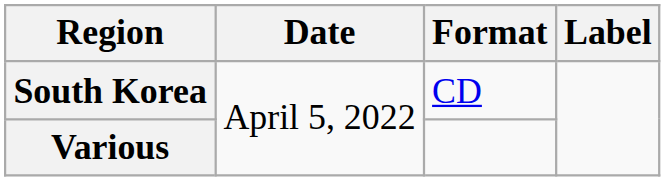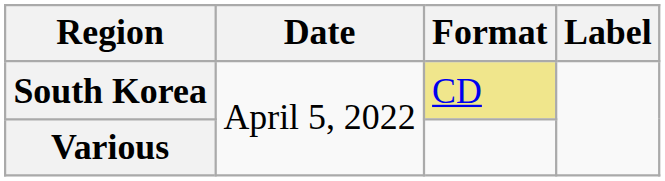(457, 89) no background -> (457, 89) khaki background
